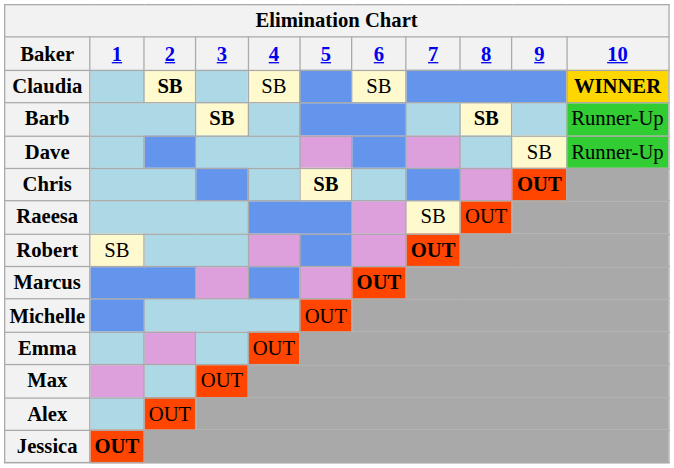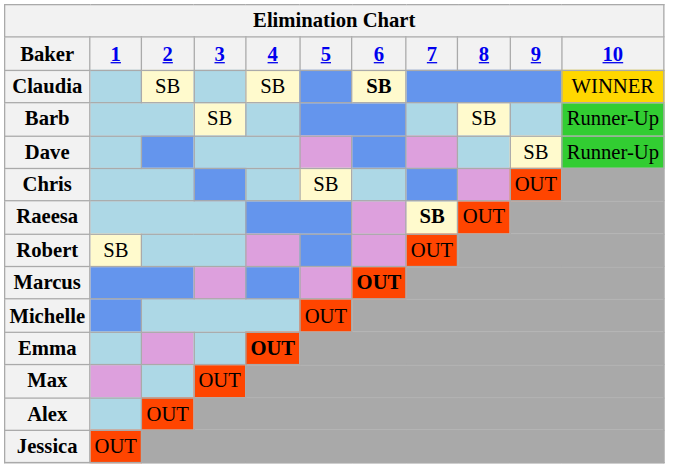(170, 86) bold -> (168, 86) normal
(379, 86) normal -> (379, 86) bold
(617, 86) bold -> (613, 86) normal
(222, 119) bold -> (220, 119) normal
(486, 119) bold -> (484, 119) normal
(326, 184) bold -> (326, 184) normal
(539, 184) bold -> (536, 184) normal
(433, 217) normal -> (432, 217) bold
(433, 250) bold -> (432, 250) normal
(274, 348) normal -> (273, 348) bold
(117, 446) bold -> (116, 446) normal
